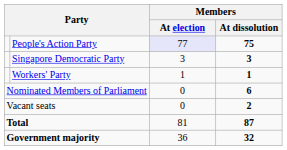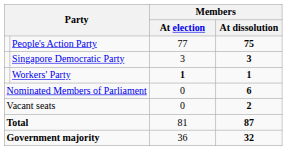(182, 43) lavender background -> (182, 43) no background
(182, 75) normal -> (182, 75) bold
